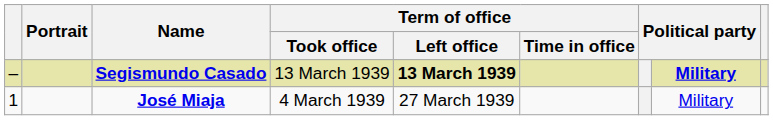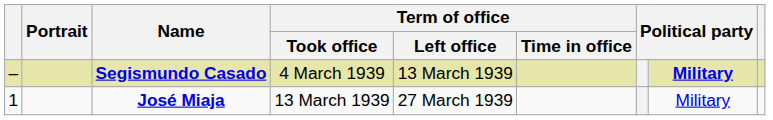(332, 73) 13 March 1939 -> (332, 73) 4 March 1939
(457, 73) bold -> (455, 73) normal
(332, 100) 4 March 1939 -> (332, 100) 13 March 1939
